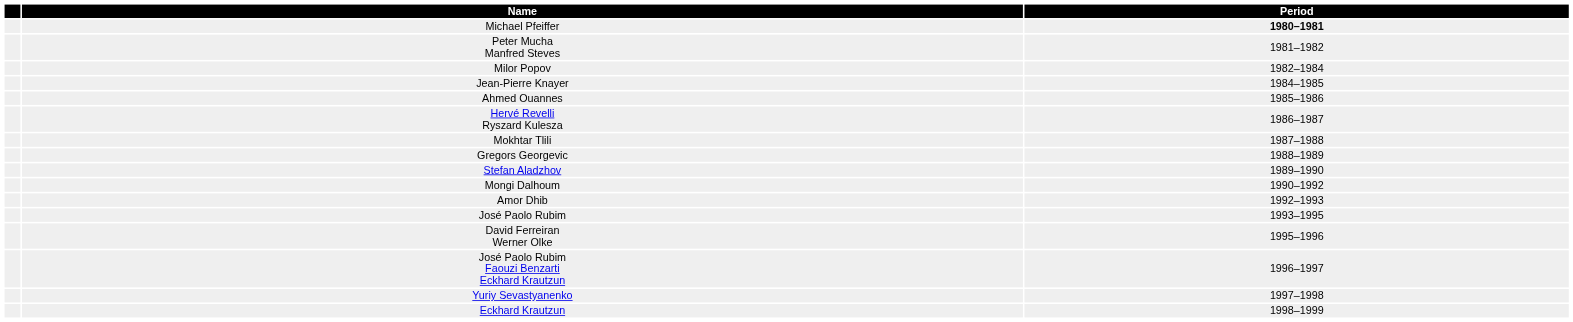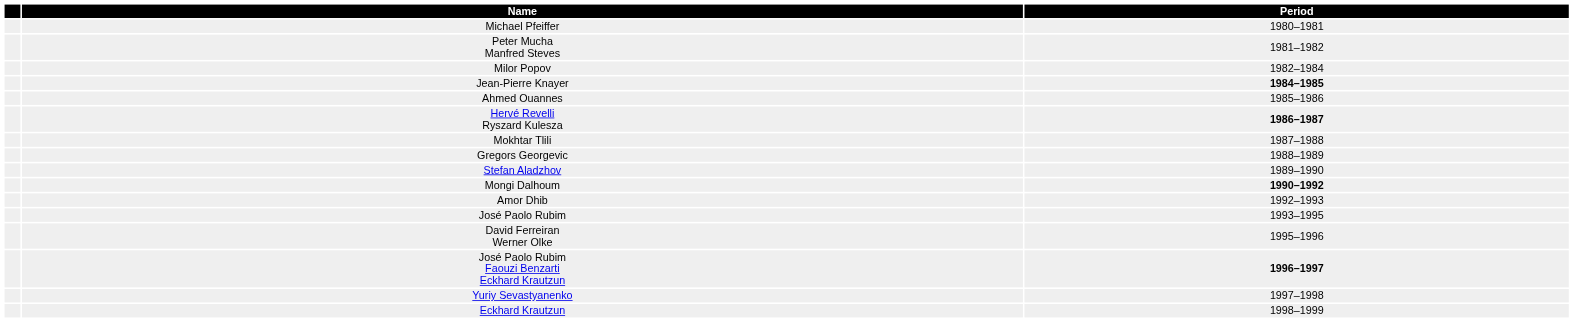(1297, 26) bold -> (1297, 26) normal
(1297, 83) normal -> (1297, 83) bold
(1297, 119) normal -> (1297, 119) bold
(1297, 185) normal -> (1297, 185) bold
(1297, 269) normal -> (1297, 269) bold
